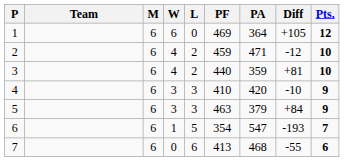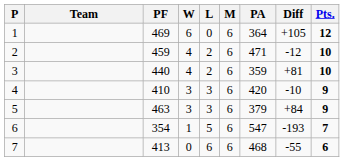columns swapped: (153, 14) <-> (222, 14)
